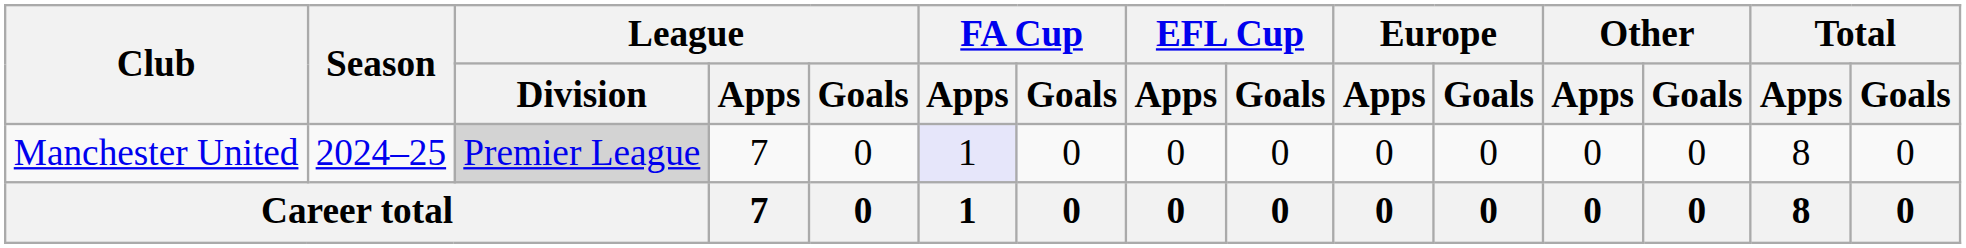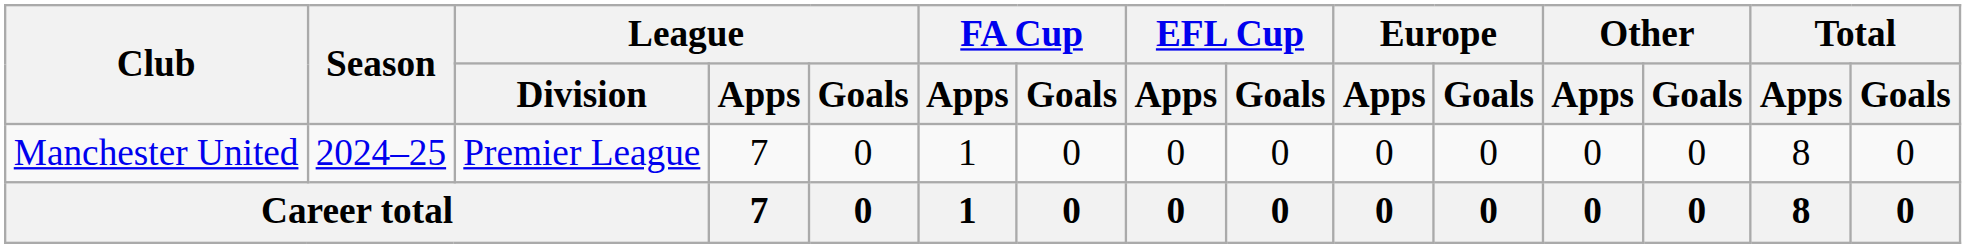(582, 152) lightgrey background -> (582, 152) no background
(967, 152) lavender background -> (967, 152) no background
